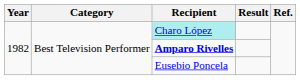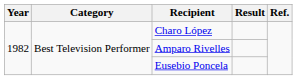(183, 30) paleturquoise background -> (183, 30) no background
(194, 48) bold -> (192, 48) normal
